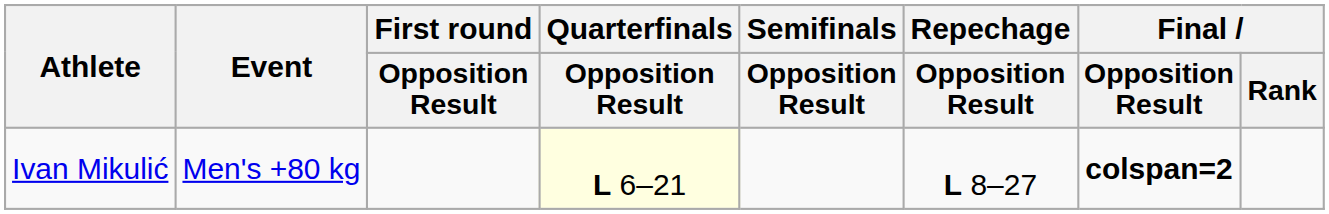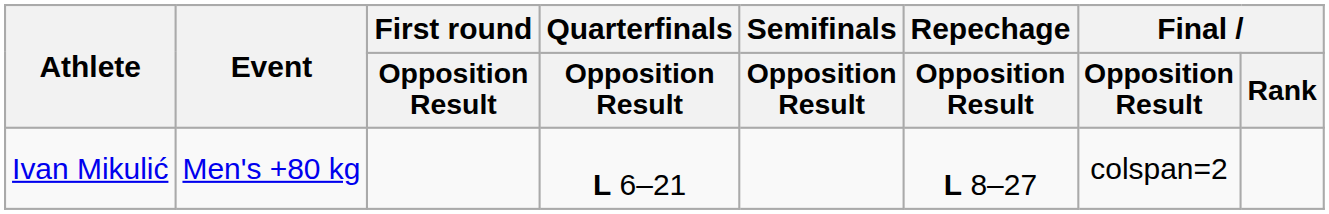(640, 186) lightyellow background -> (640, 186) no background
(1159, 169) bold -> (1159, 169) normal
